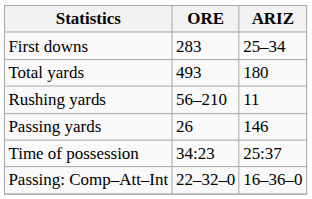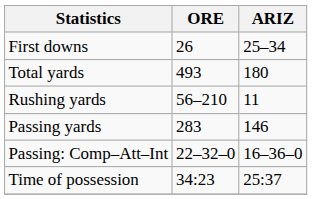(189, 45) 283 -> (184, 45) 26
(184, 126) 26 -> (189, 126) 283
rows swapped: (88, 180) <-> (74, 153)
